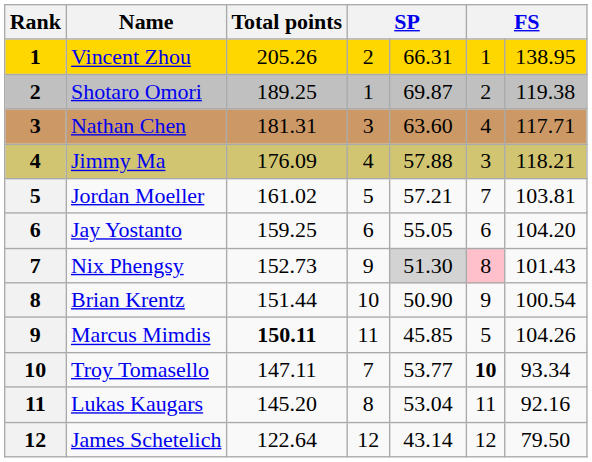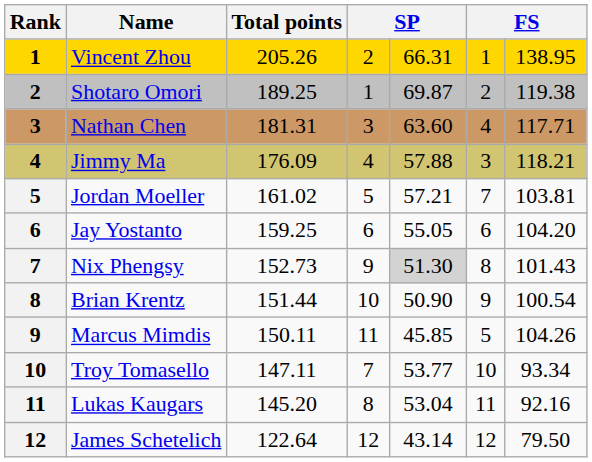(486, 265) pink background -> (486, 265) no background
(287, 334) bold -> (287, 334) normal
(486, 369) bold -> (486, 369) normal
